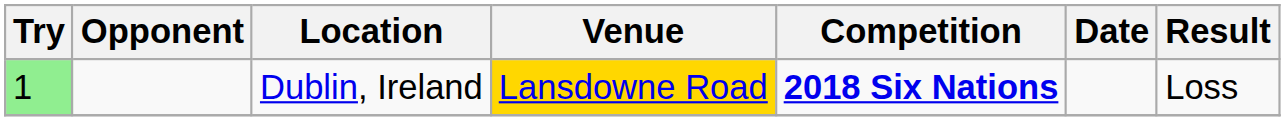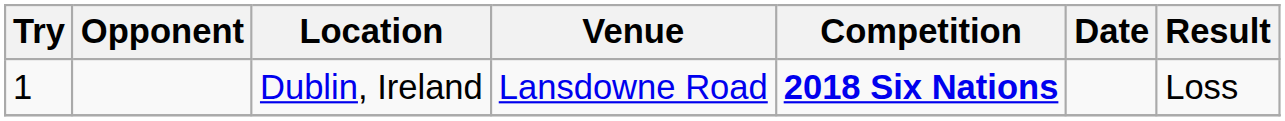(23, 86) lightgreen background -> (23, 86) no background
(633, 86) gold background -> (633, 86) no background
